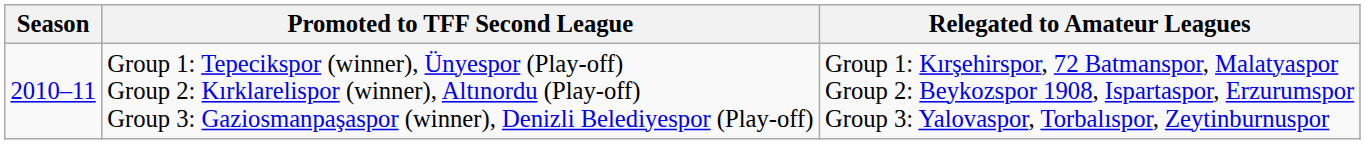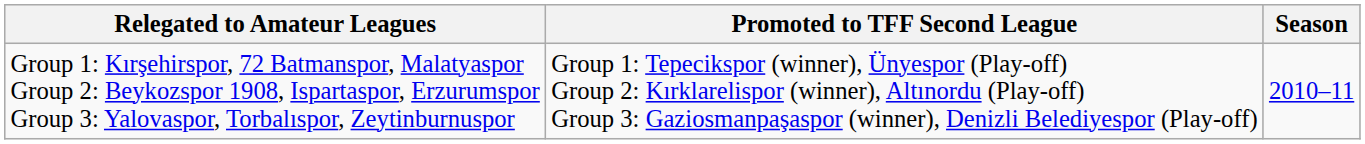columns swapped: (53, 24) <-> (1090, 24)
